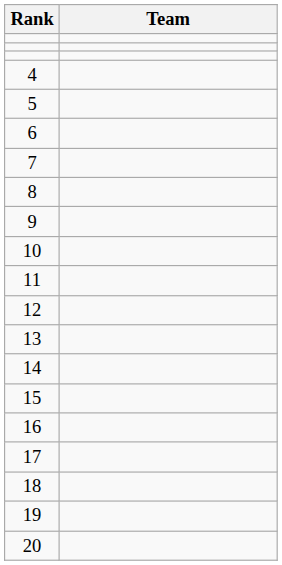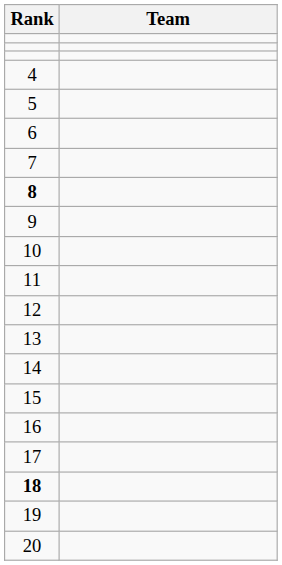(32, 192) normal -> (32, 192) bold
(32, 486) normal -> (32, 486) bold
